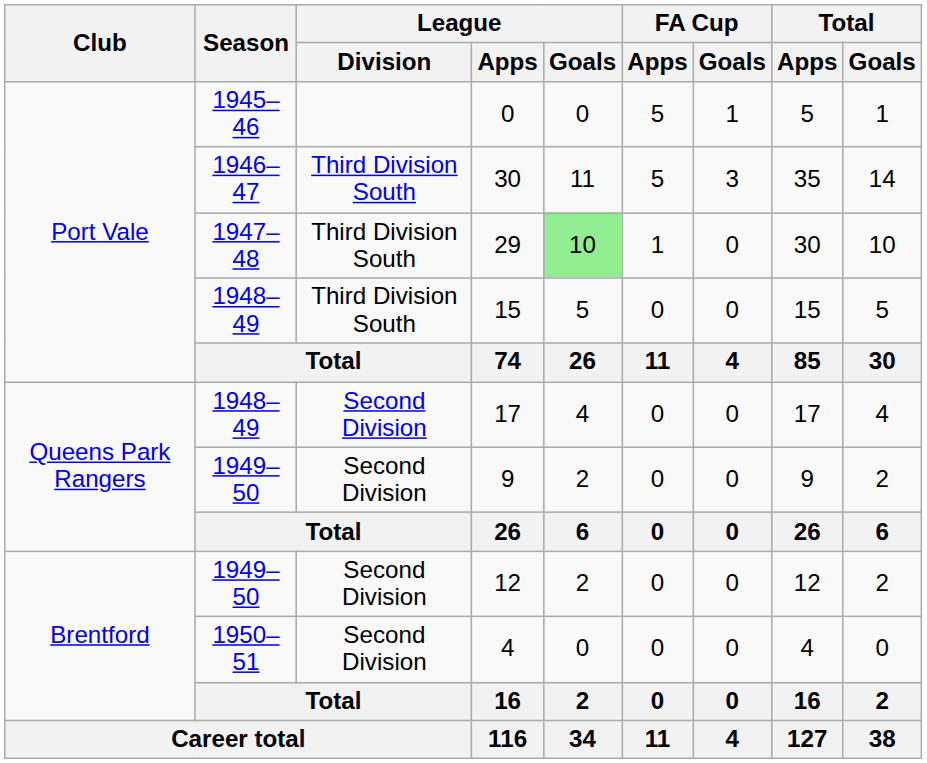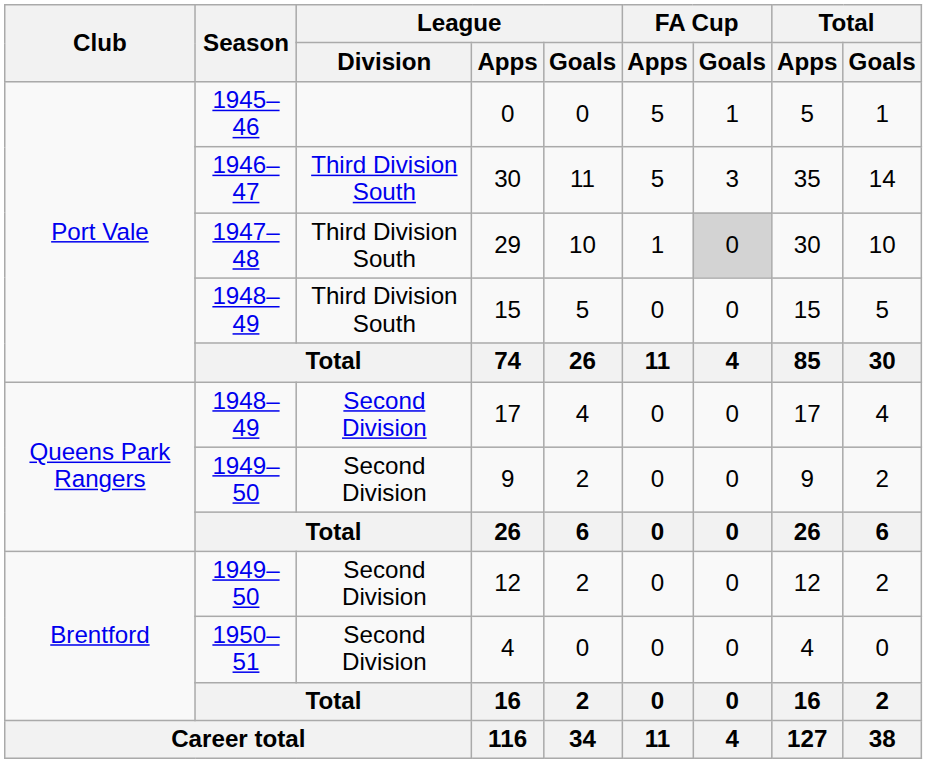(583, 244) lightgreen background -> (583, 244) no background
(732, 244) no background -> (732, 244) lightgrey background
